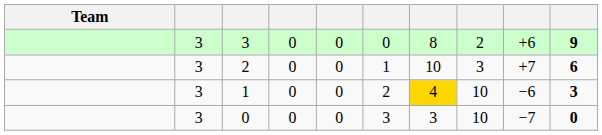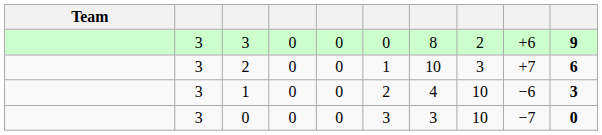(433, 92) gold background -> (433, 92) no background
